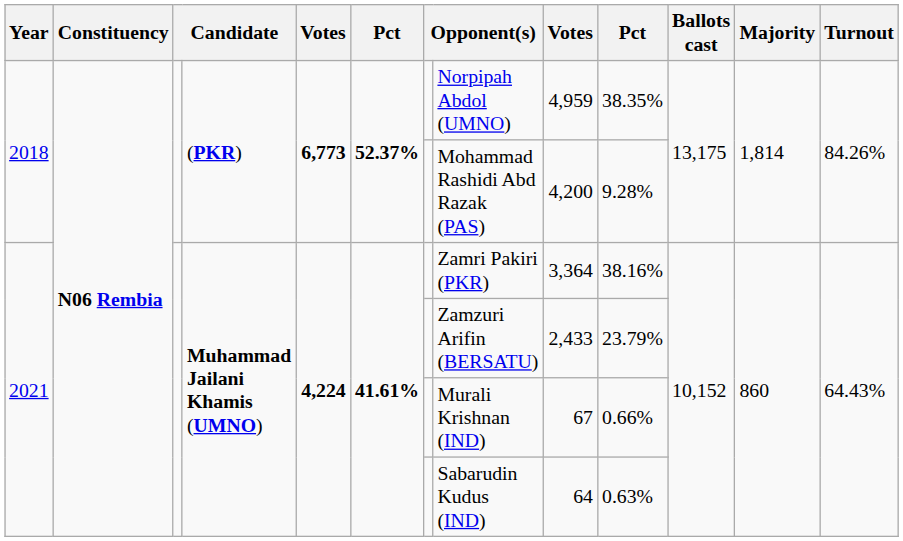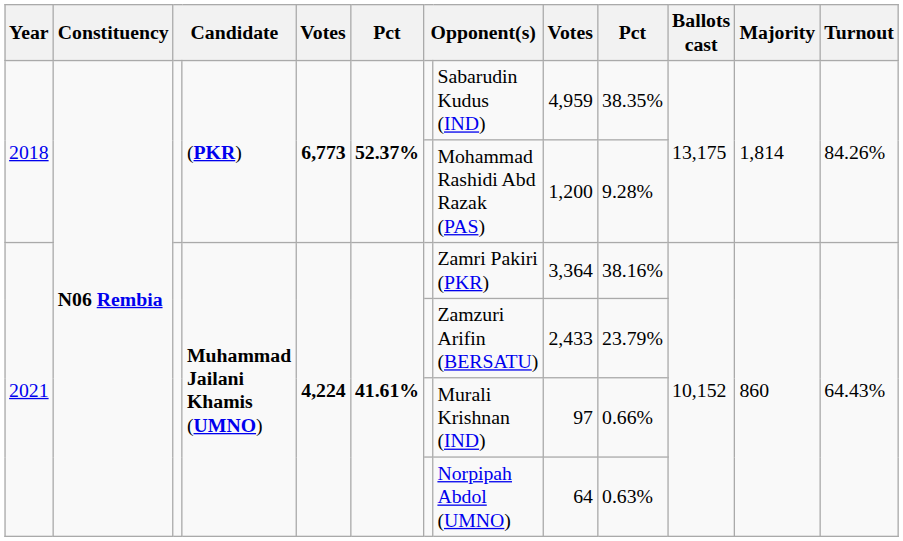(475, 100) Norpipah Abdol (UMNO) -> (477, 100) Sabarudin Kudus (IND)
(571, 191) 4,200 -> (571, 191) 1,200
(583, 417) 67 -> (583, 417) 97
(477, 497) Sabarudin Kudus (IND) -> (475, 497) Norpipah Abdol (UMNO)
